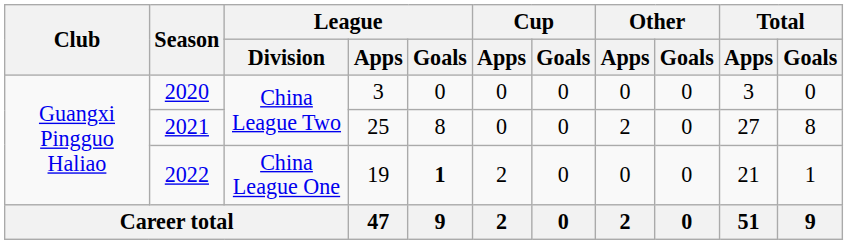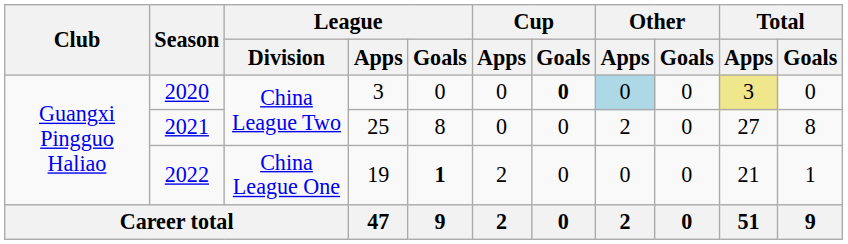(563, 92) normal -> (563, 92) bold
(625, 92) no background -> (625, 92) lightblue background
(749, 92) no background -> (749, 92) khaki background
